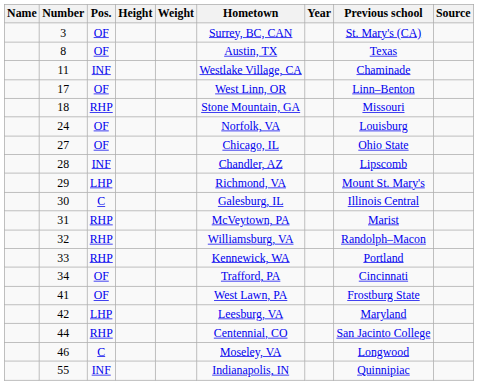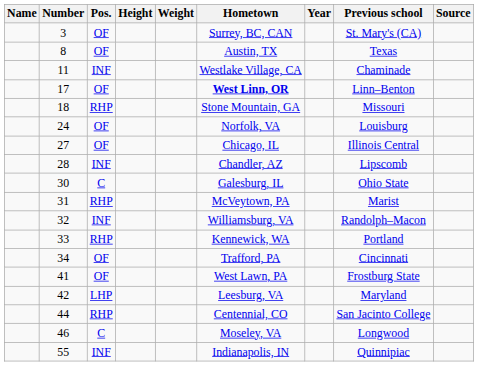(251, 88) normal -> (251, 88) bold
(383, 145) Ohio State -> (383, 145) Illinois Central
- row: (63, 182)
(383, 201) Illinois Central -> (383, 182) Ohio State
(101, 239) RHP -> (101, 220) INF
